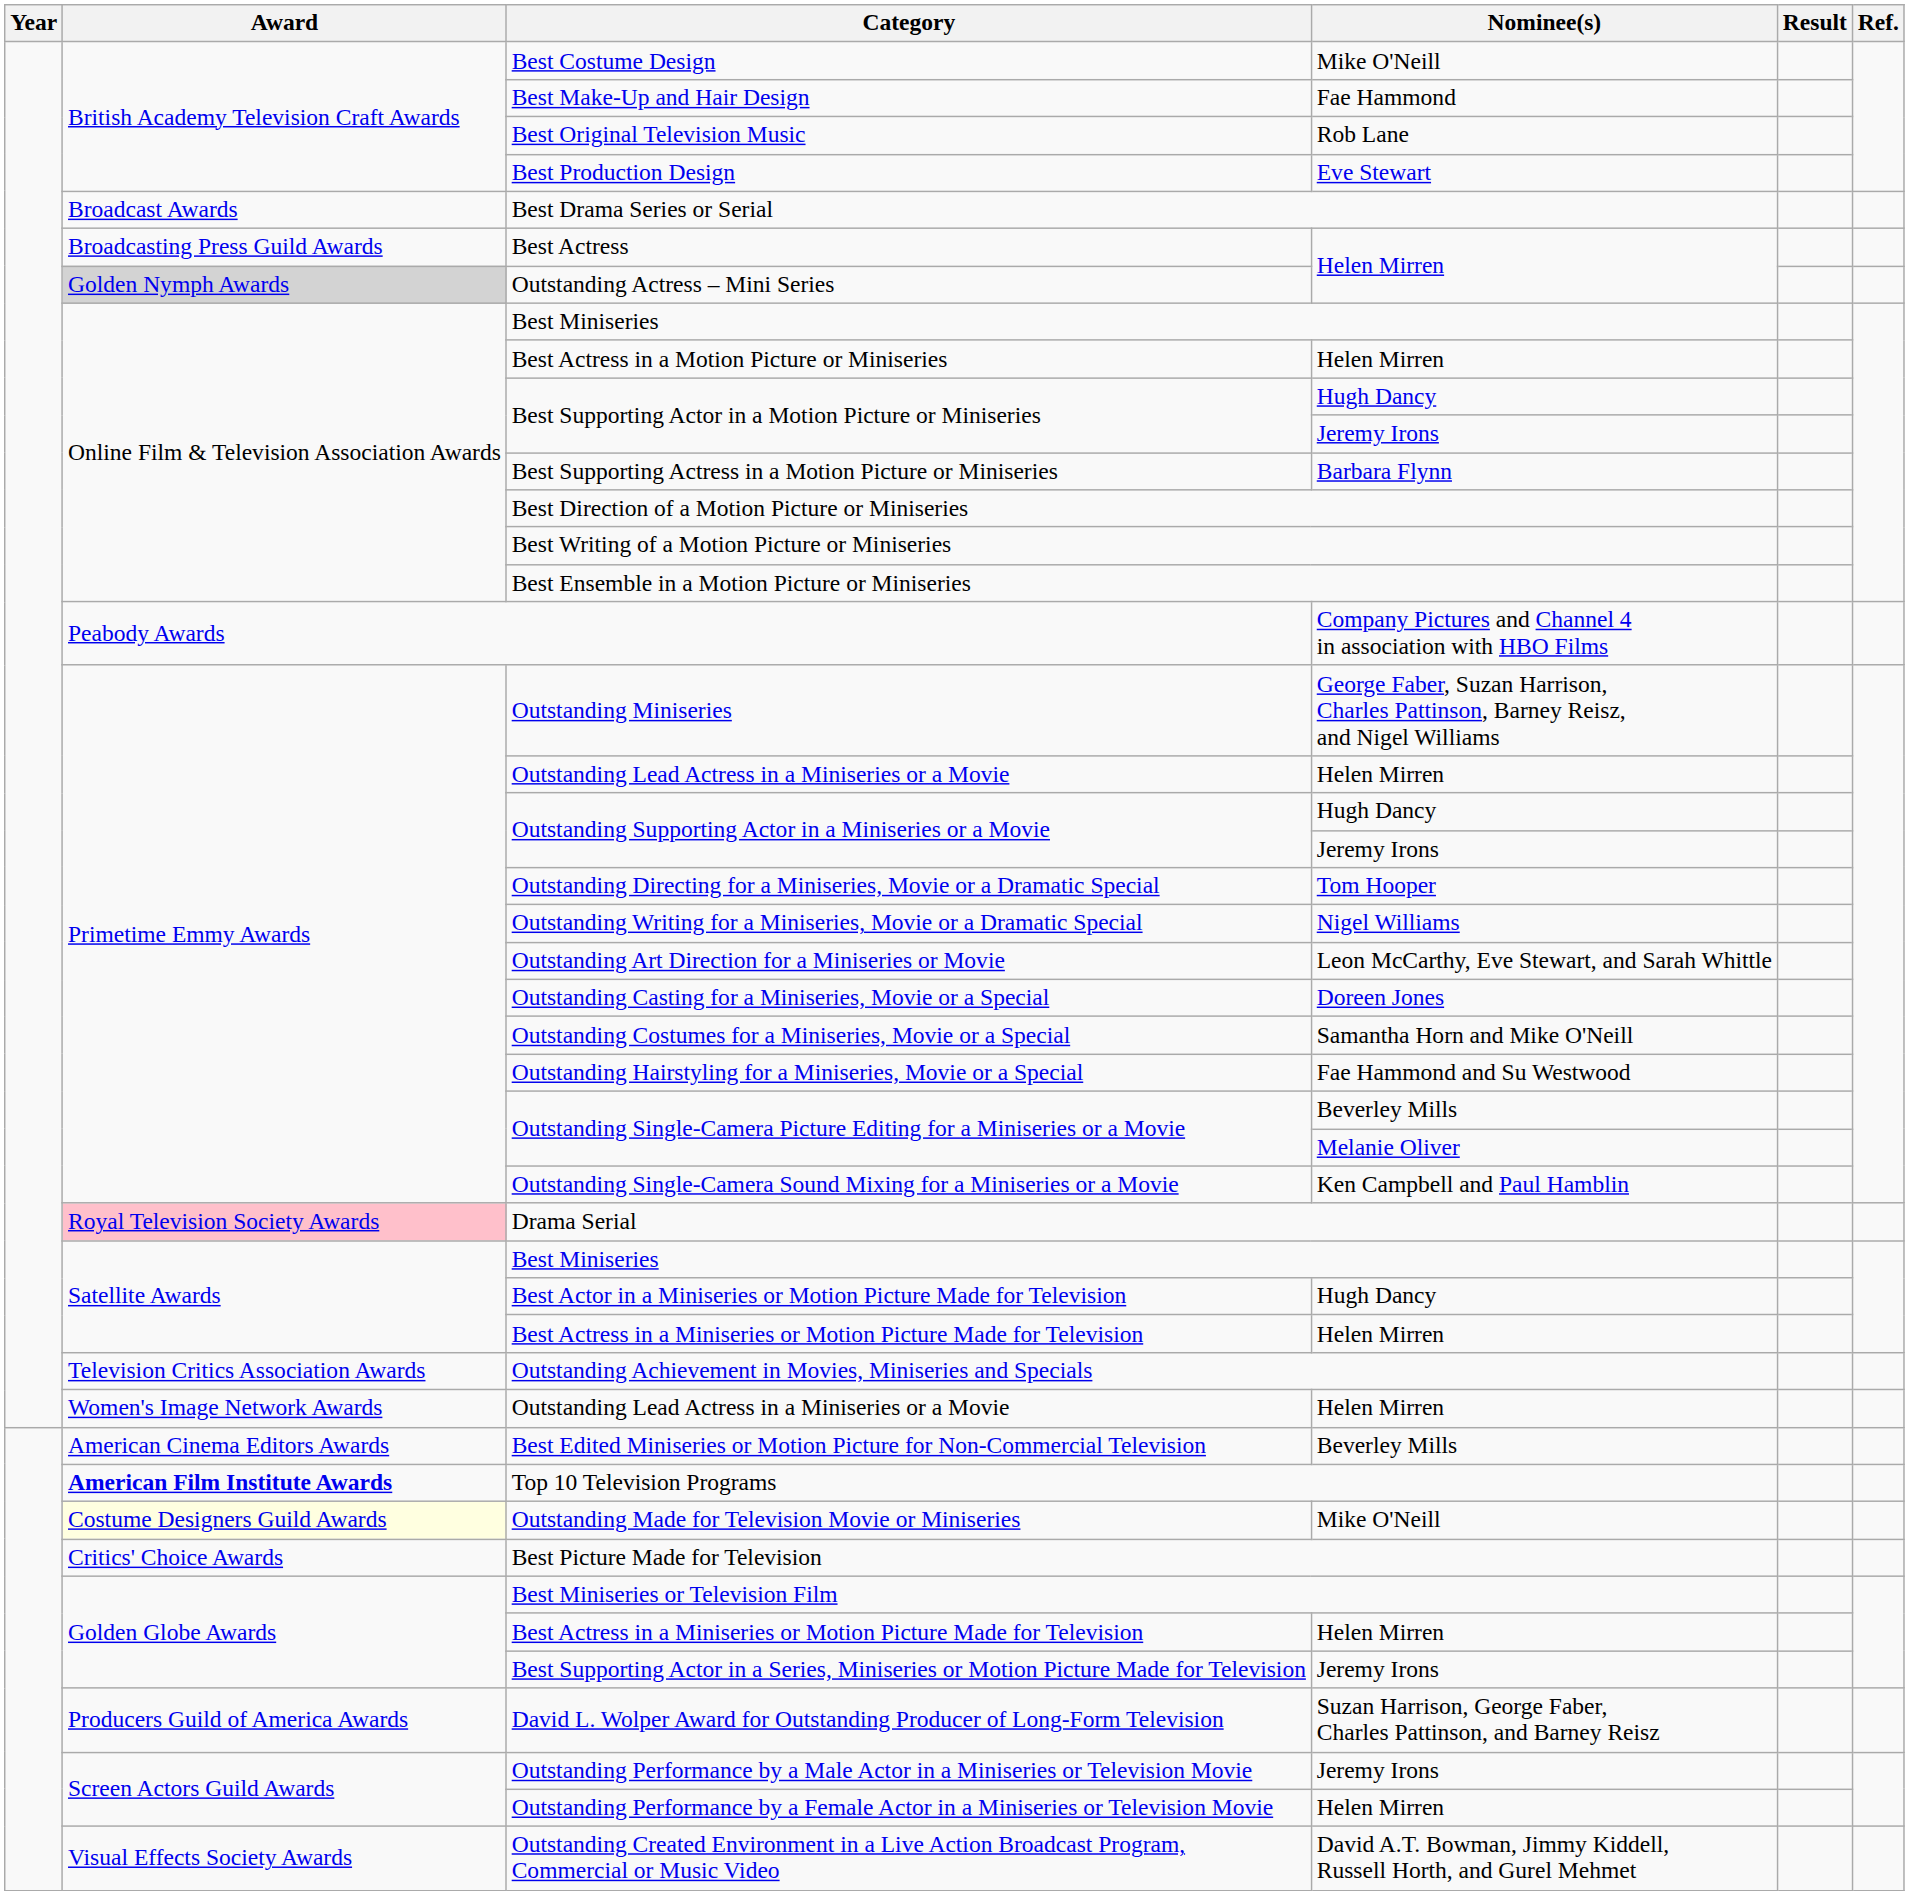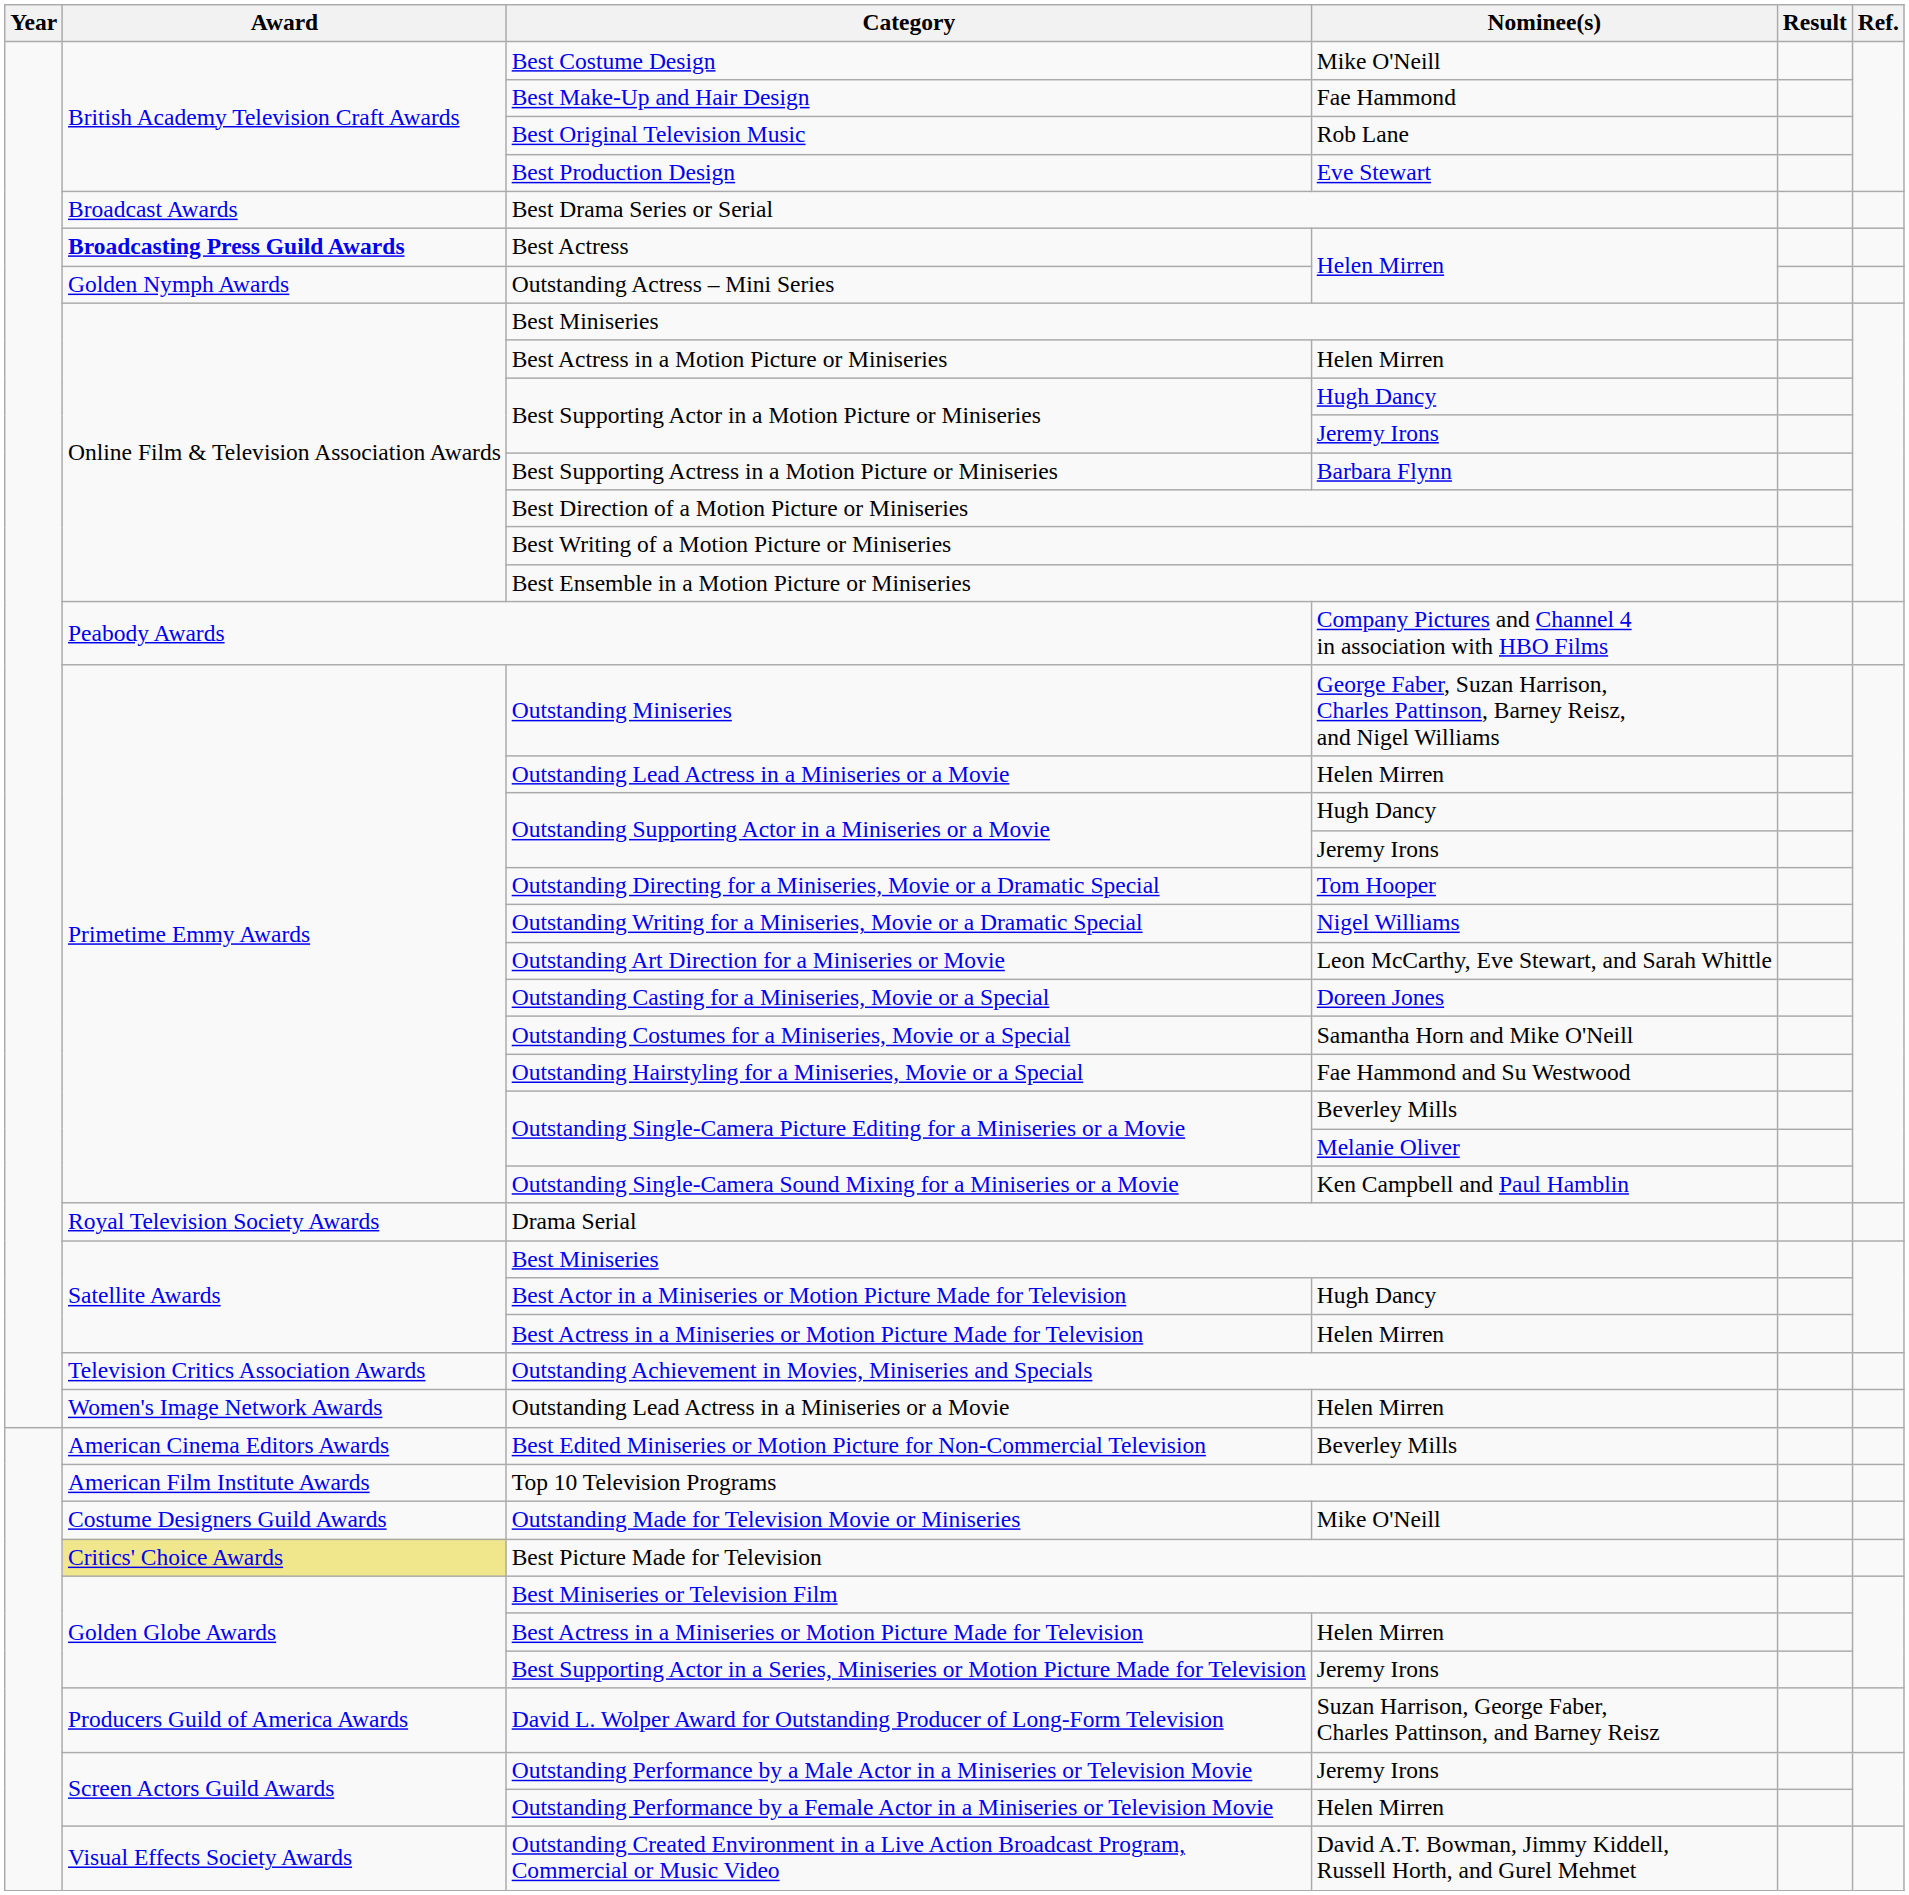(225, 246) normal -> (236, 246) bold
(179, 284) lightgrey background -> (179, 284) no background
(224, 1221) pink background -> (224, 1221) no background
(230, 1482) bold -> (219, 1482) normal
(227, 1519) lightyellow background -> (227, 1519) no background
(176, 1557) no background -> (176, 1557) khaki background
